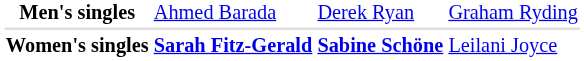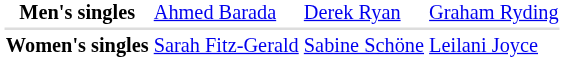(233, 45) bold -> (226, 45) normal
(380, 45) bold -> (364, 45) normal
